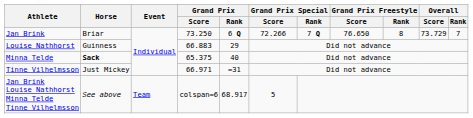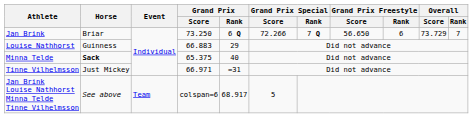(356, 33) 76.650 -> (356, 33) 56.650
(401, 33) 8 -> (401, 33) 6
